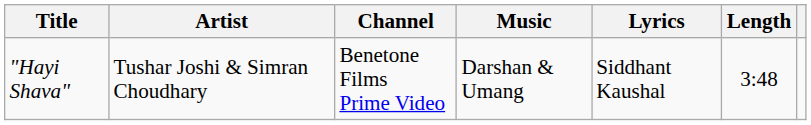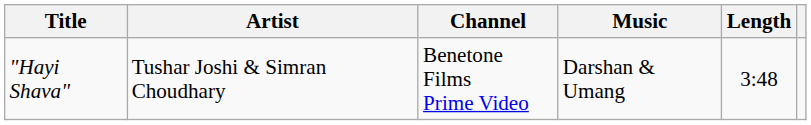- column: (657, 21)
